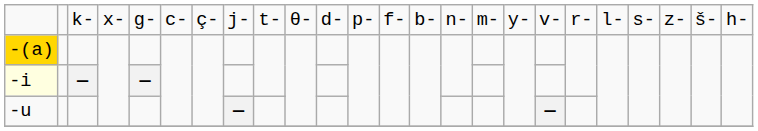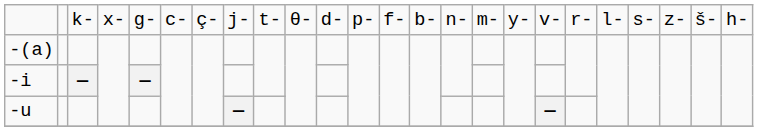(31, 50) gold background -> (31, 50) no background
(20, 80) lightyellow background -> (20, 80) no background
